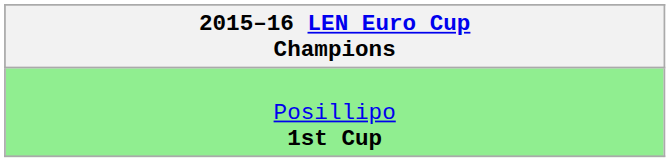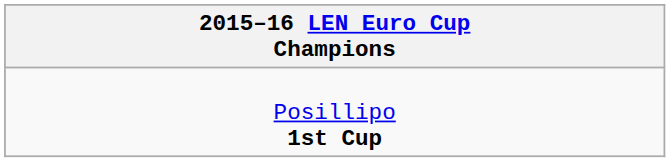(335, 125) lightgreen background -> (335, 125) no background
